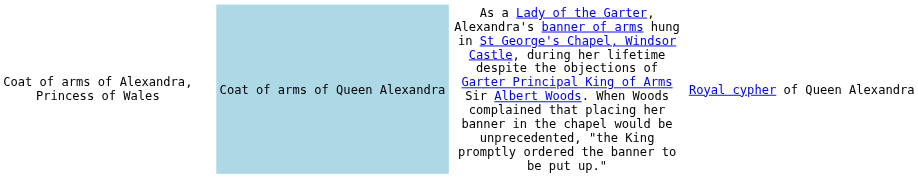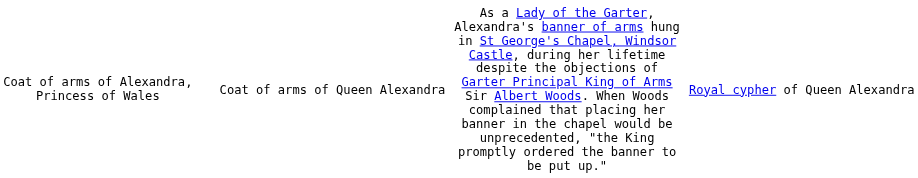(332, 89) lightblue background -> (332, 89) no background
